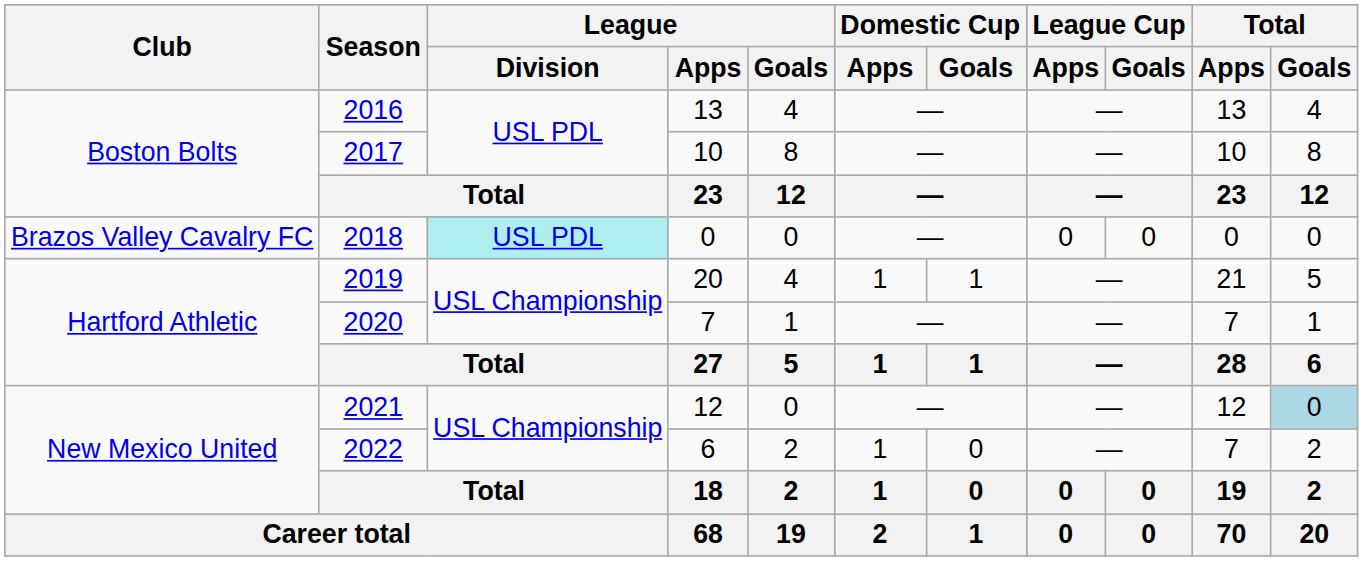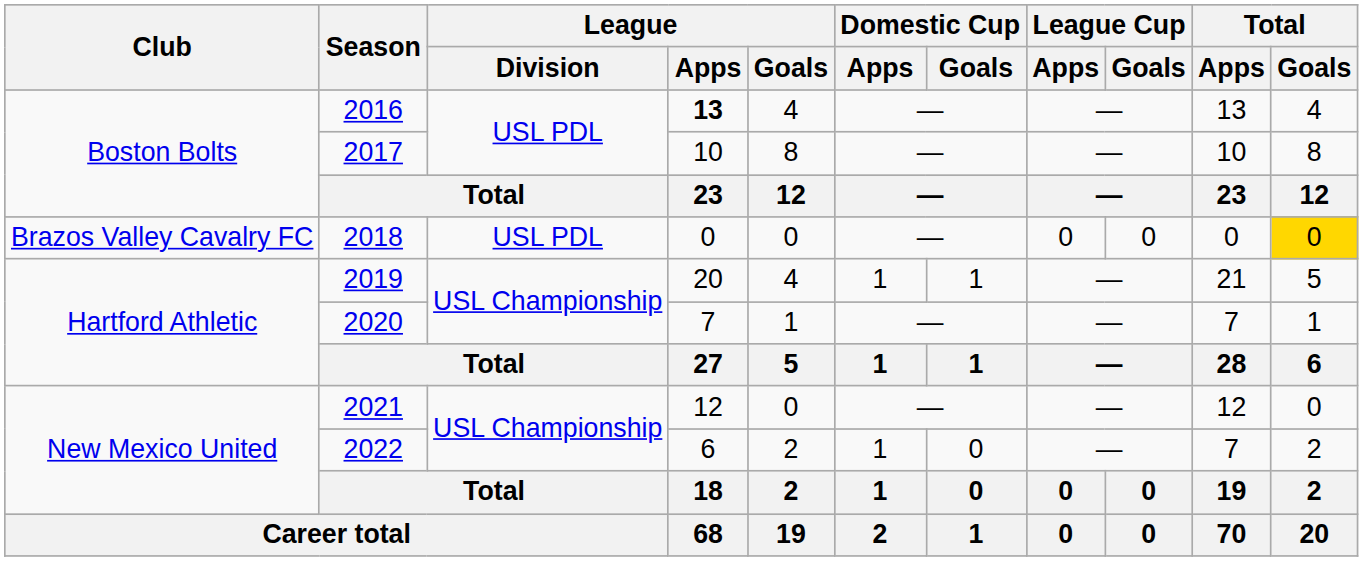(708, 110) normal -> (708, 110) bold
(548, 237) paleturquoise background -> (548, 237) no background
(1314, 237) no background -> (1314, 237) gold background
(1314, 407) lightblue background -> (1314, 407) no background
